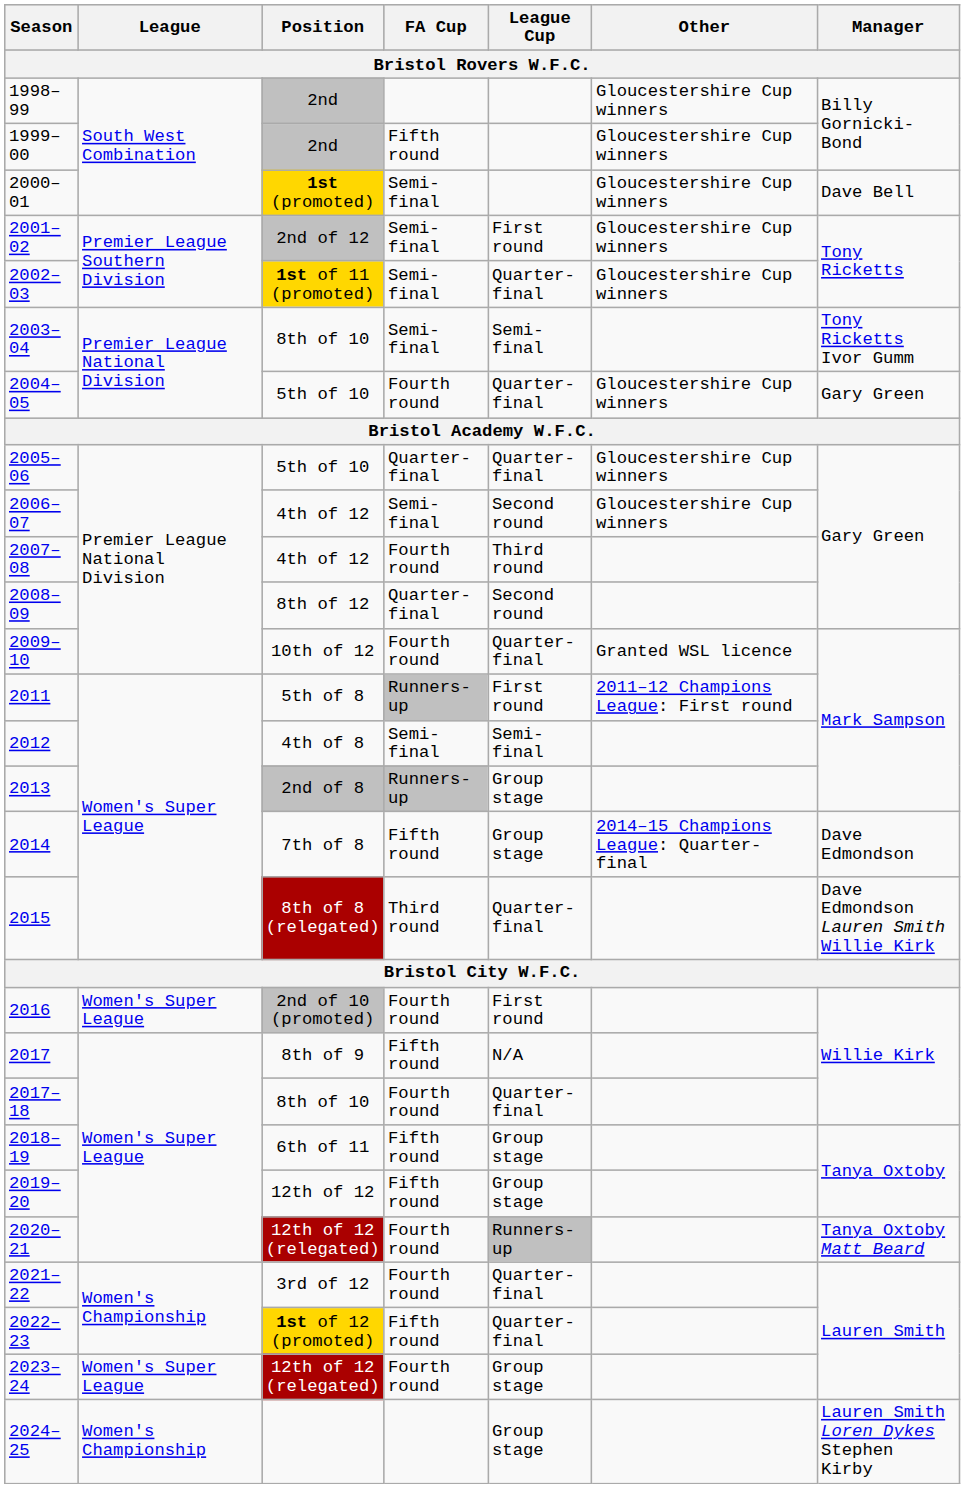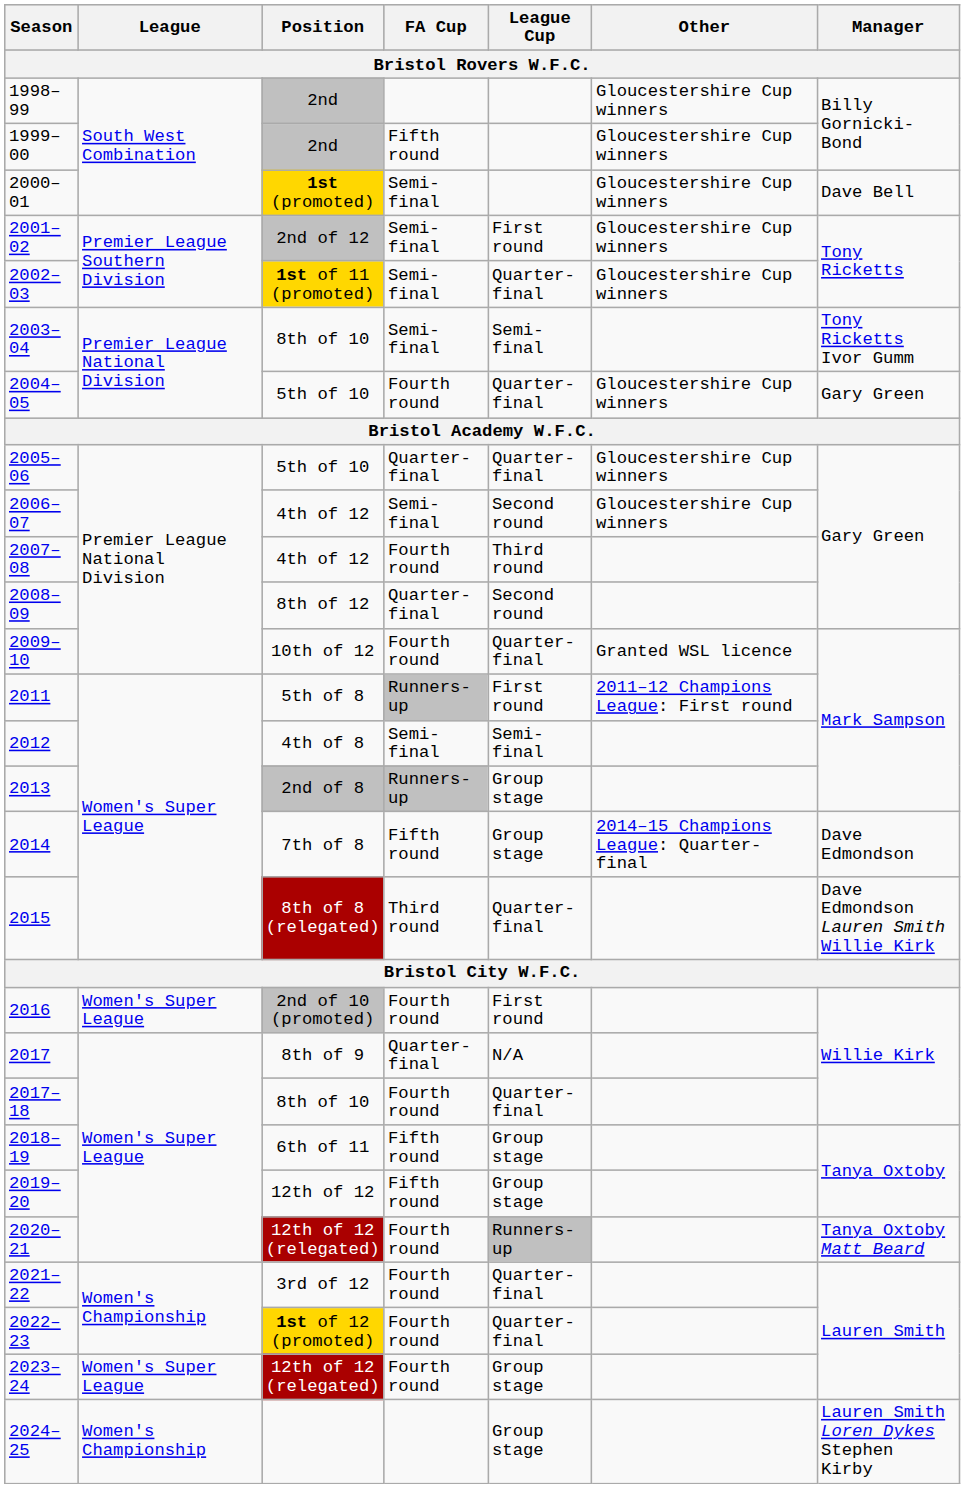(414, 1056) Fifth round -> (429, 1056) Quarter-final
(414, 1331) Fifth round -> (419, 1331) Fourth round
